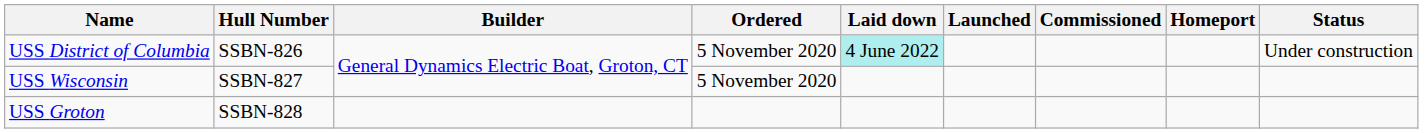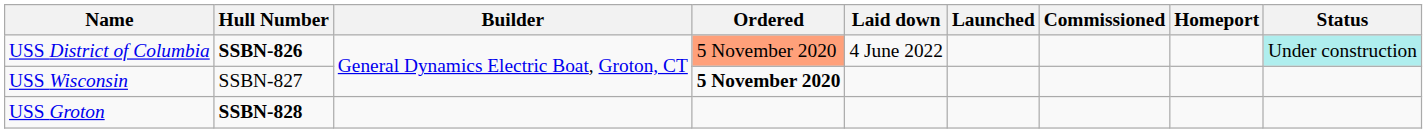(261, 50) normal -> (261, 50) bold
(767, 50) no background -> (767, 50) lightsalmon background
(892, 50) paleturquoise background -> (896, 50) no background
(1339, 50) no background -> (1342, 50) paleturquoise background
(767, 81) normal -> (769, 81) bold
(261, 111) normal -> (261, 111) bold
